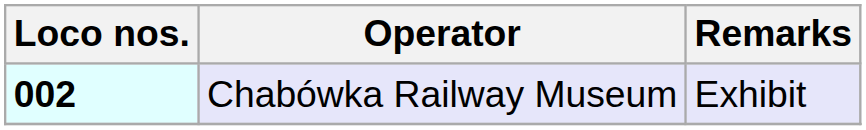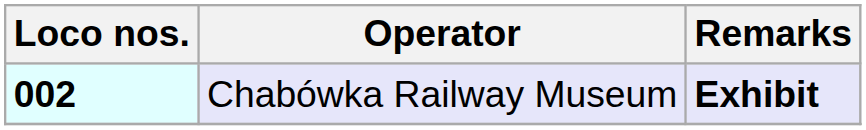(750, 93) normal -> (757, 93) bold
